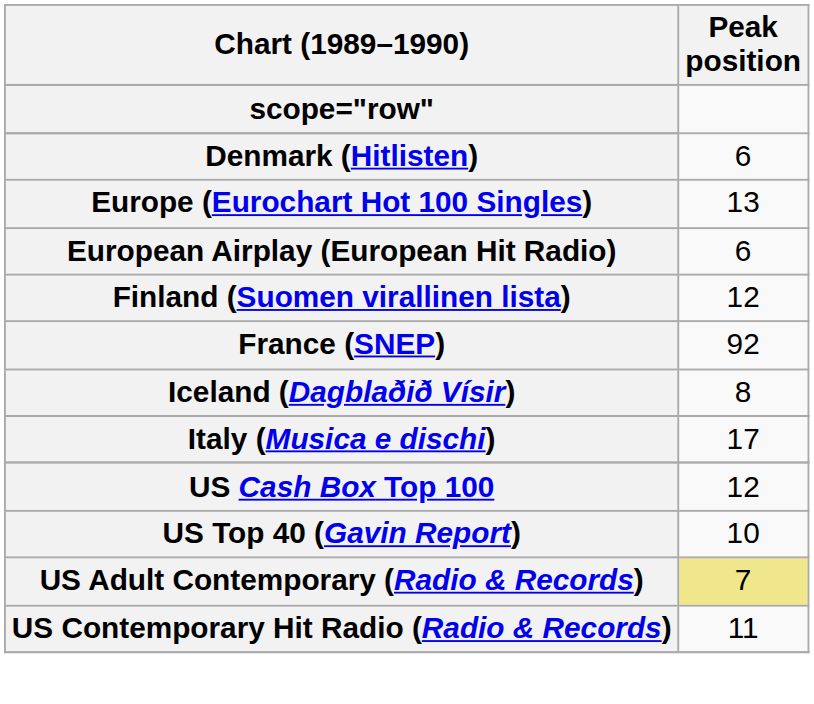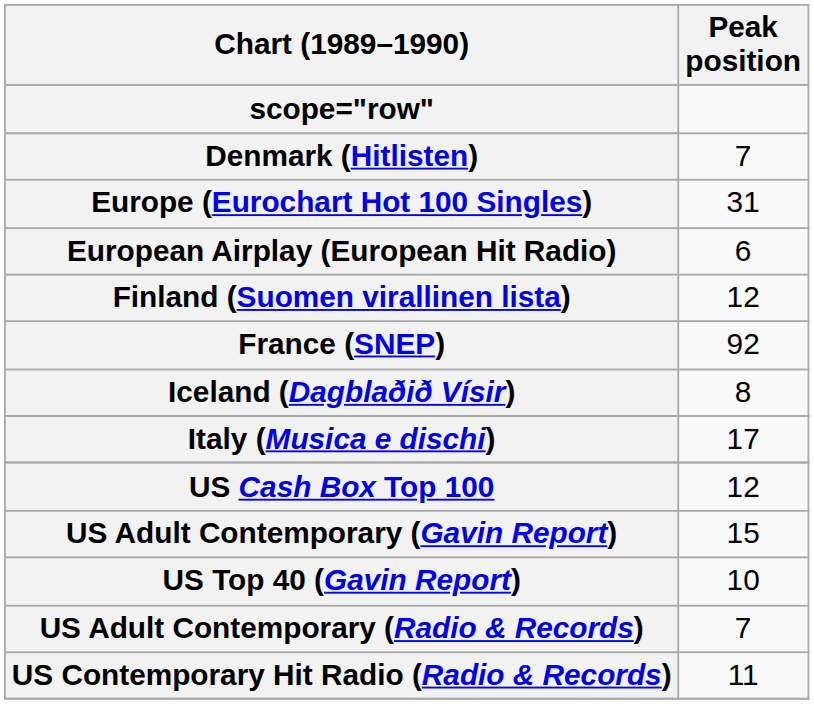(743, 155) 6 -> (743, 155) 7
(743, 203) 13 -> (743, 203) 31
+ row: (342, 533)
(743, 580) khaki background -> (743, 627) no background
